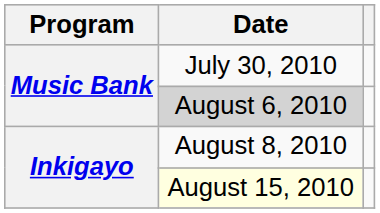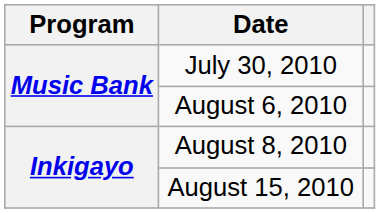(261, 106) lightgrey background -> (261, 106) no background
(261, 187) lightyellow background -> (261, 187) no background
